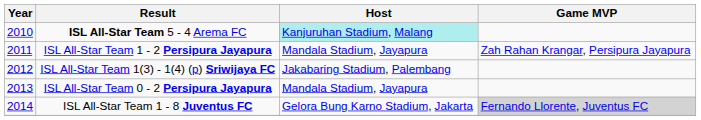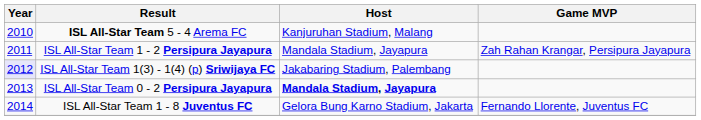(357, 32) paleturquoise background -> (357, 32) no background
(20, 69) no background -> (20, 69) lavender background
(355, 87) normal -> (359, 87) bold
(564, 106) lightgrey background -> (564, 106) no background
